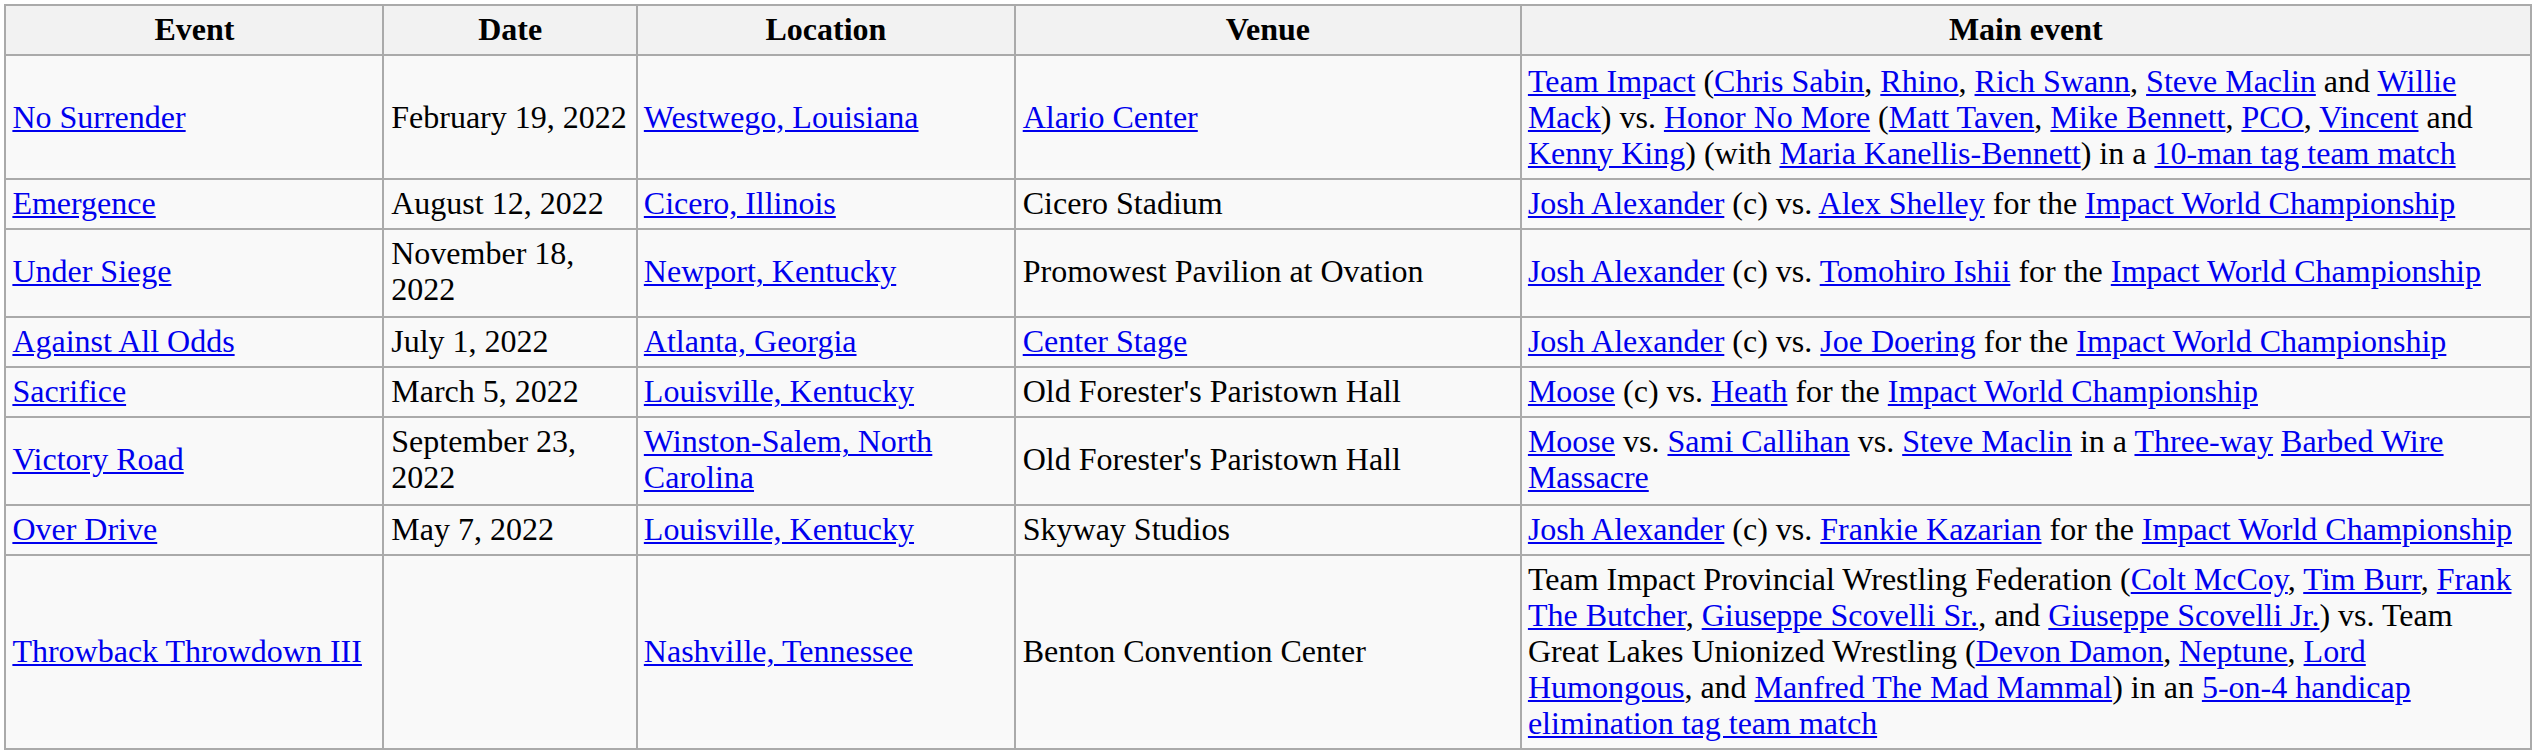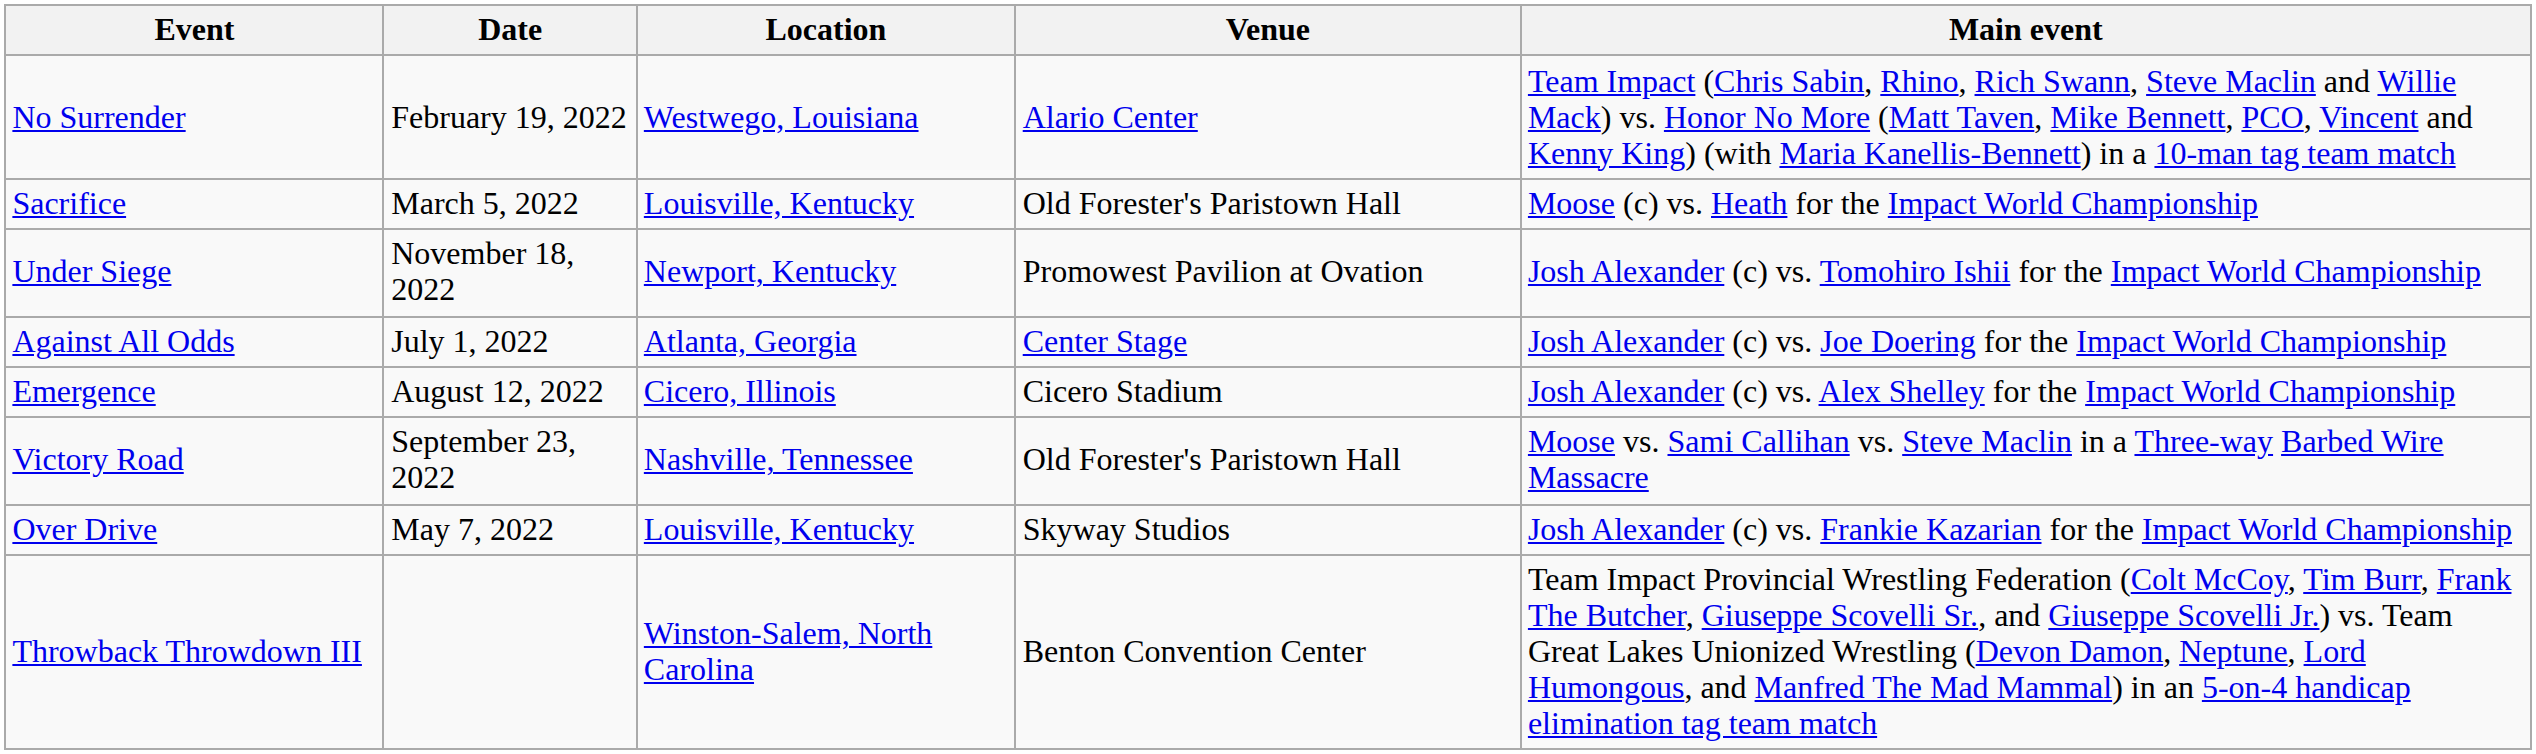rows swapped: (69, 391) <-> (84, 203)
(788, 460) Winston-Salem, North Carolina -> (778, 460) Nashville, Tennessee
(778, 651) Nashville, Tennessee -> (788, 651) Winston-Salem, North Carolina
